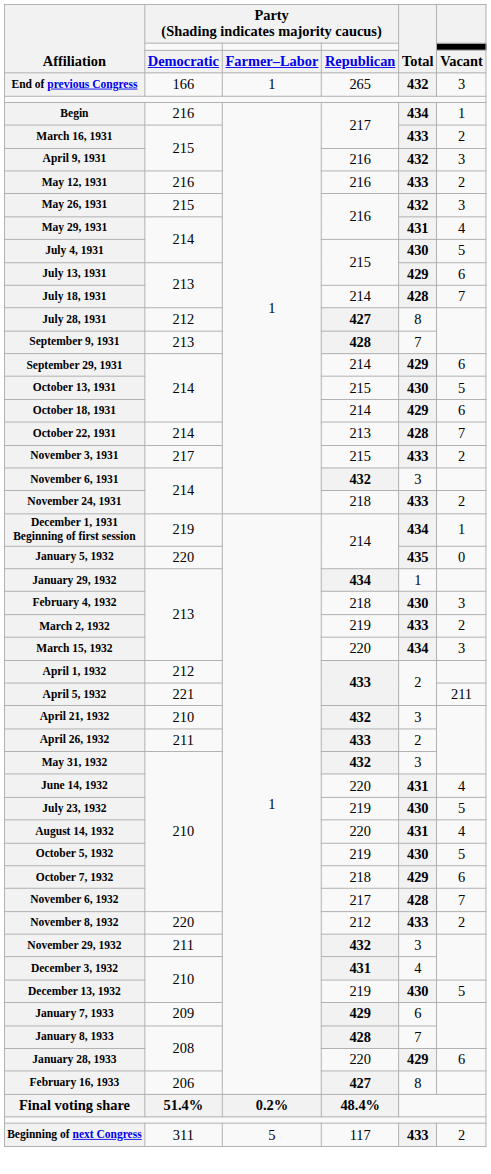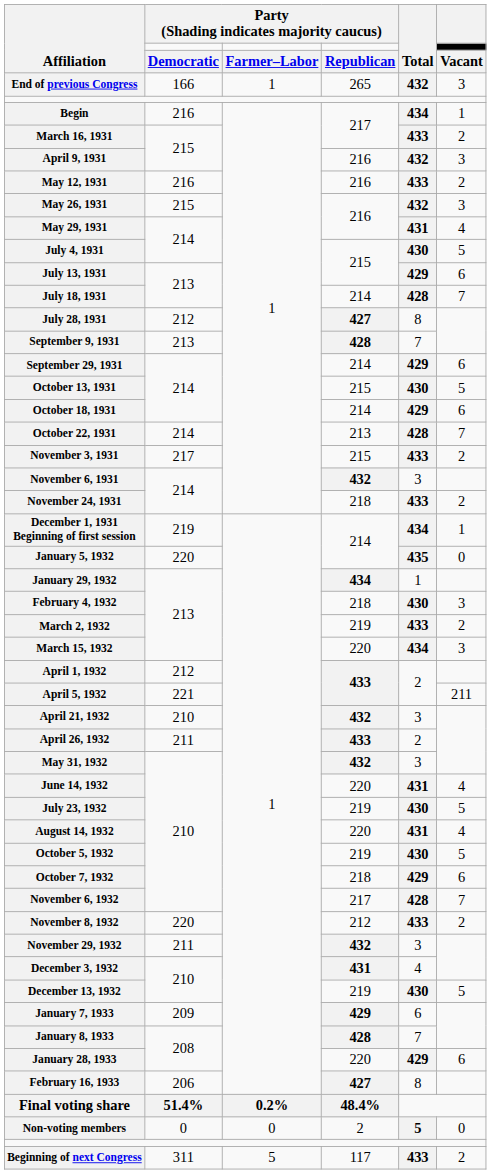+ row: (74, 1128)
